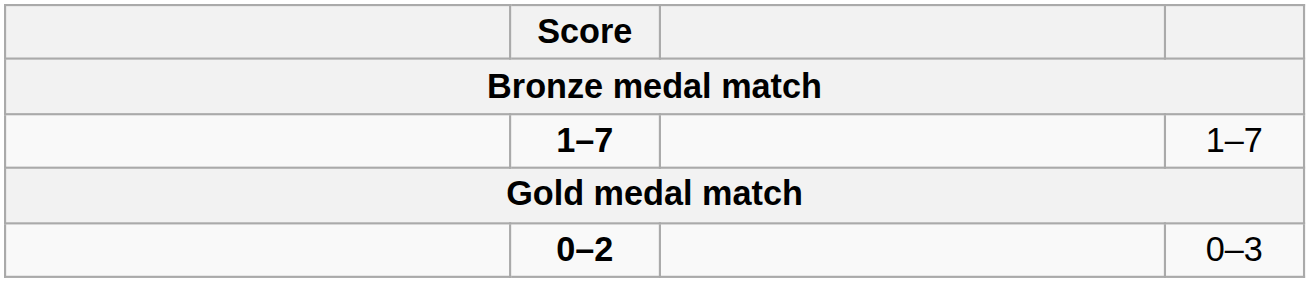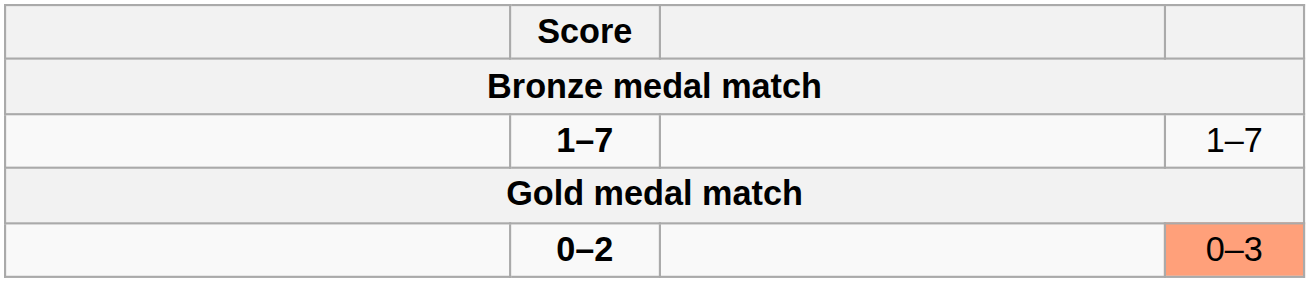(1234, 248) no background -> (1234, 248) lightsalmon background
